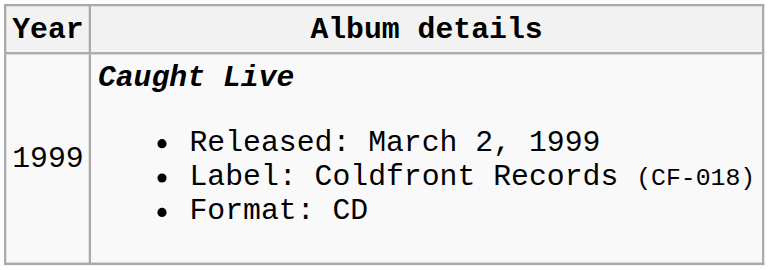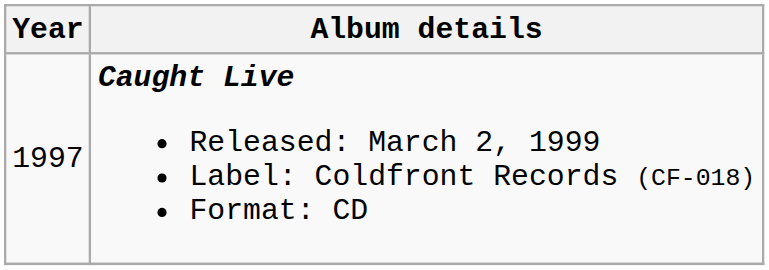(48, 159) 1999 -> (48, 159) 1997
